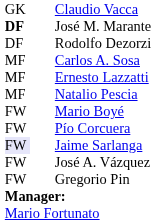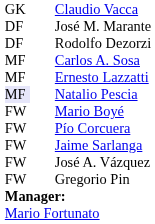(14, 26) bold -> (14, 26) normal
(15, 94) no background -> (15, 94) lavender background
(16, 145) lavender background -> (16, 145) no background
